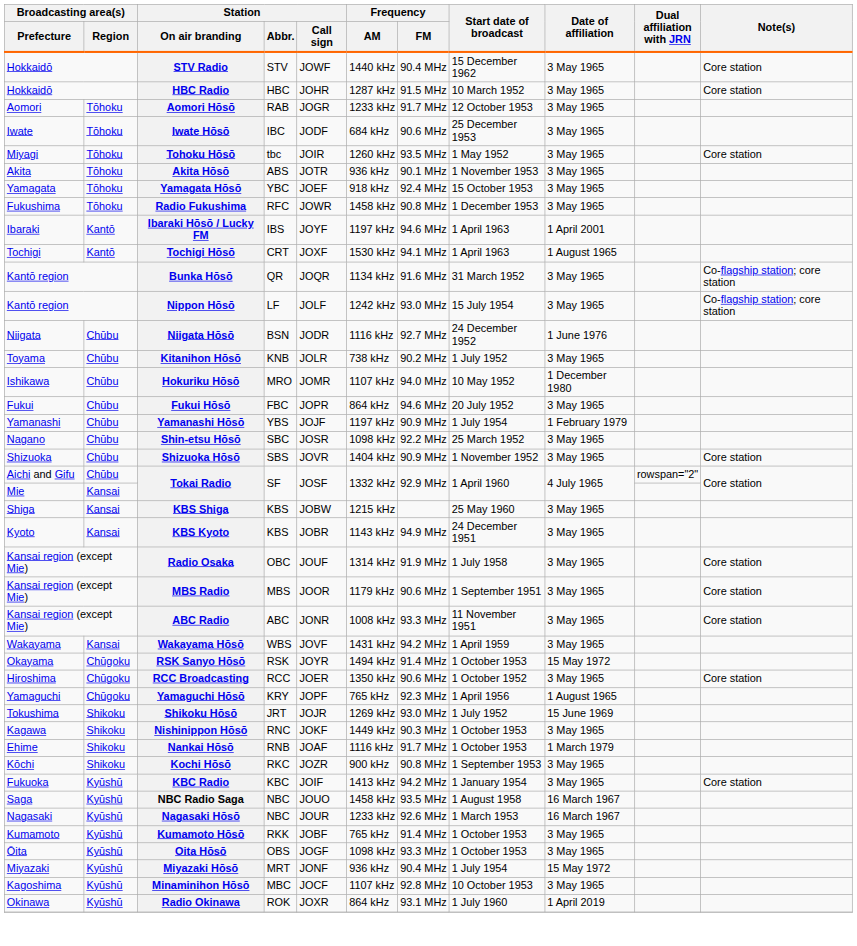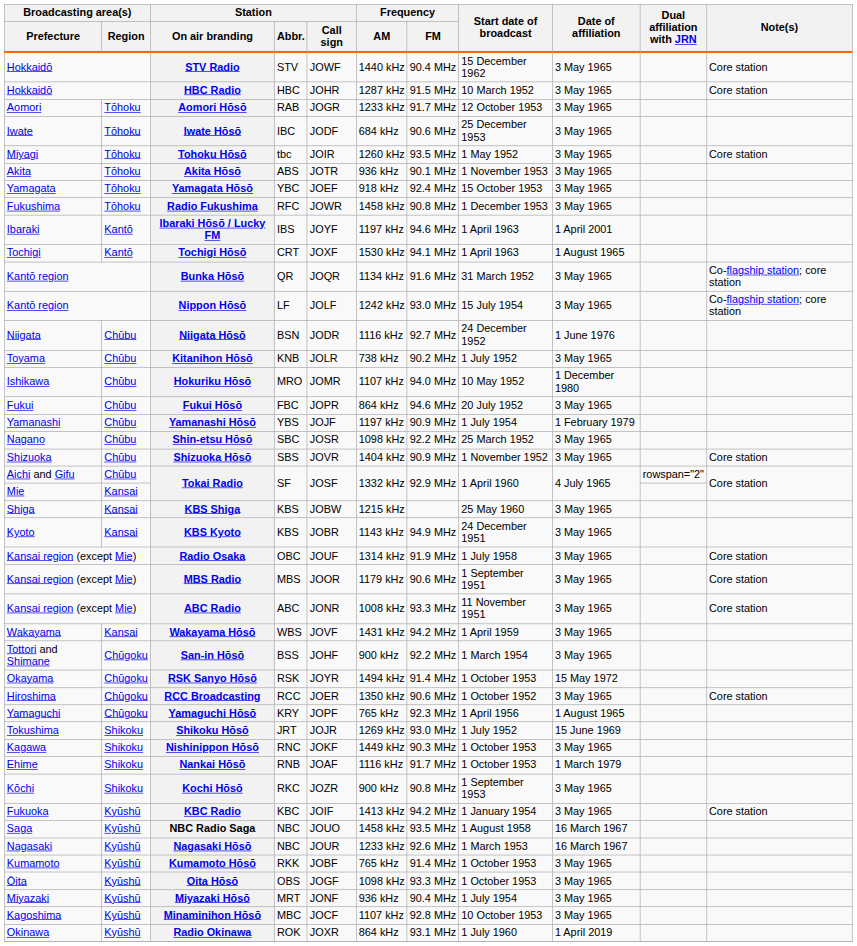+ row: (32, 655)
(579, 868) 15 May 1972 -> (583, 898) 3 May 1965
